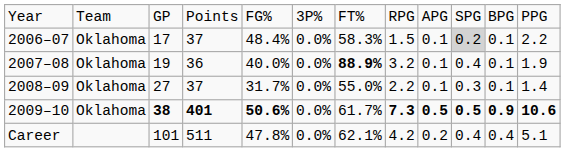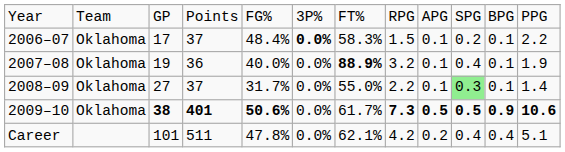(314, 40) normal -> (314, 40) bold
(468, 40) lightgrey background -> (468, 40) no background
(468, 88) no background -> (468, 88) lightgreen background
